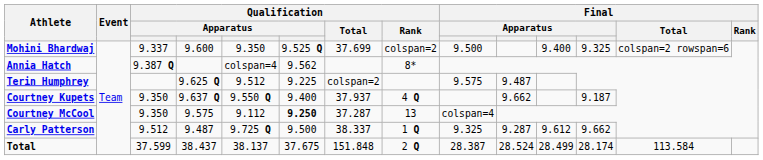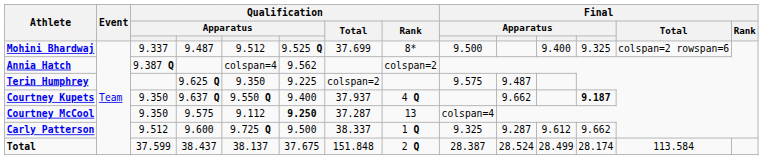(199, 48) 9.600 -> (199, 48) 9.487
(250, 48) 9.350 -> (250, 48) 9.512
(411, 48) colspan=2 -> (411, 48) 8*
(411, 65) 8* -> (411, 65) colspan=2
(250, 81) 9.512 -> (250, 81) 9.350
(596, 97) normal -> (596, 97) bold
(199, 130) 9.487 -> (199, 130) 9.600
